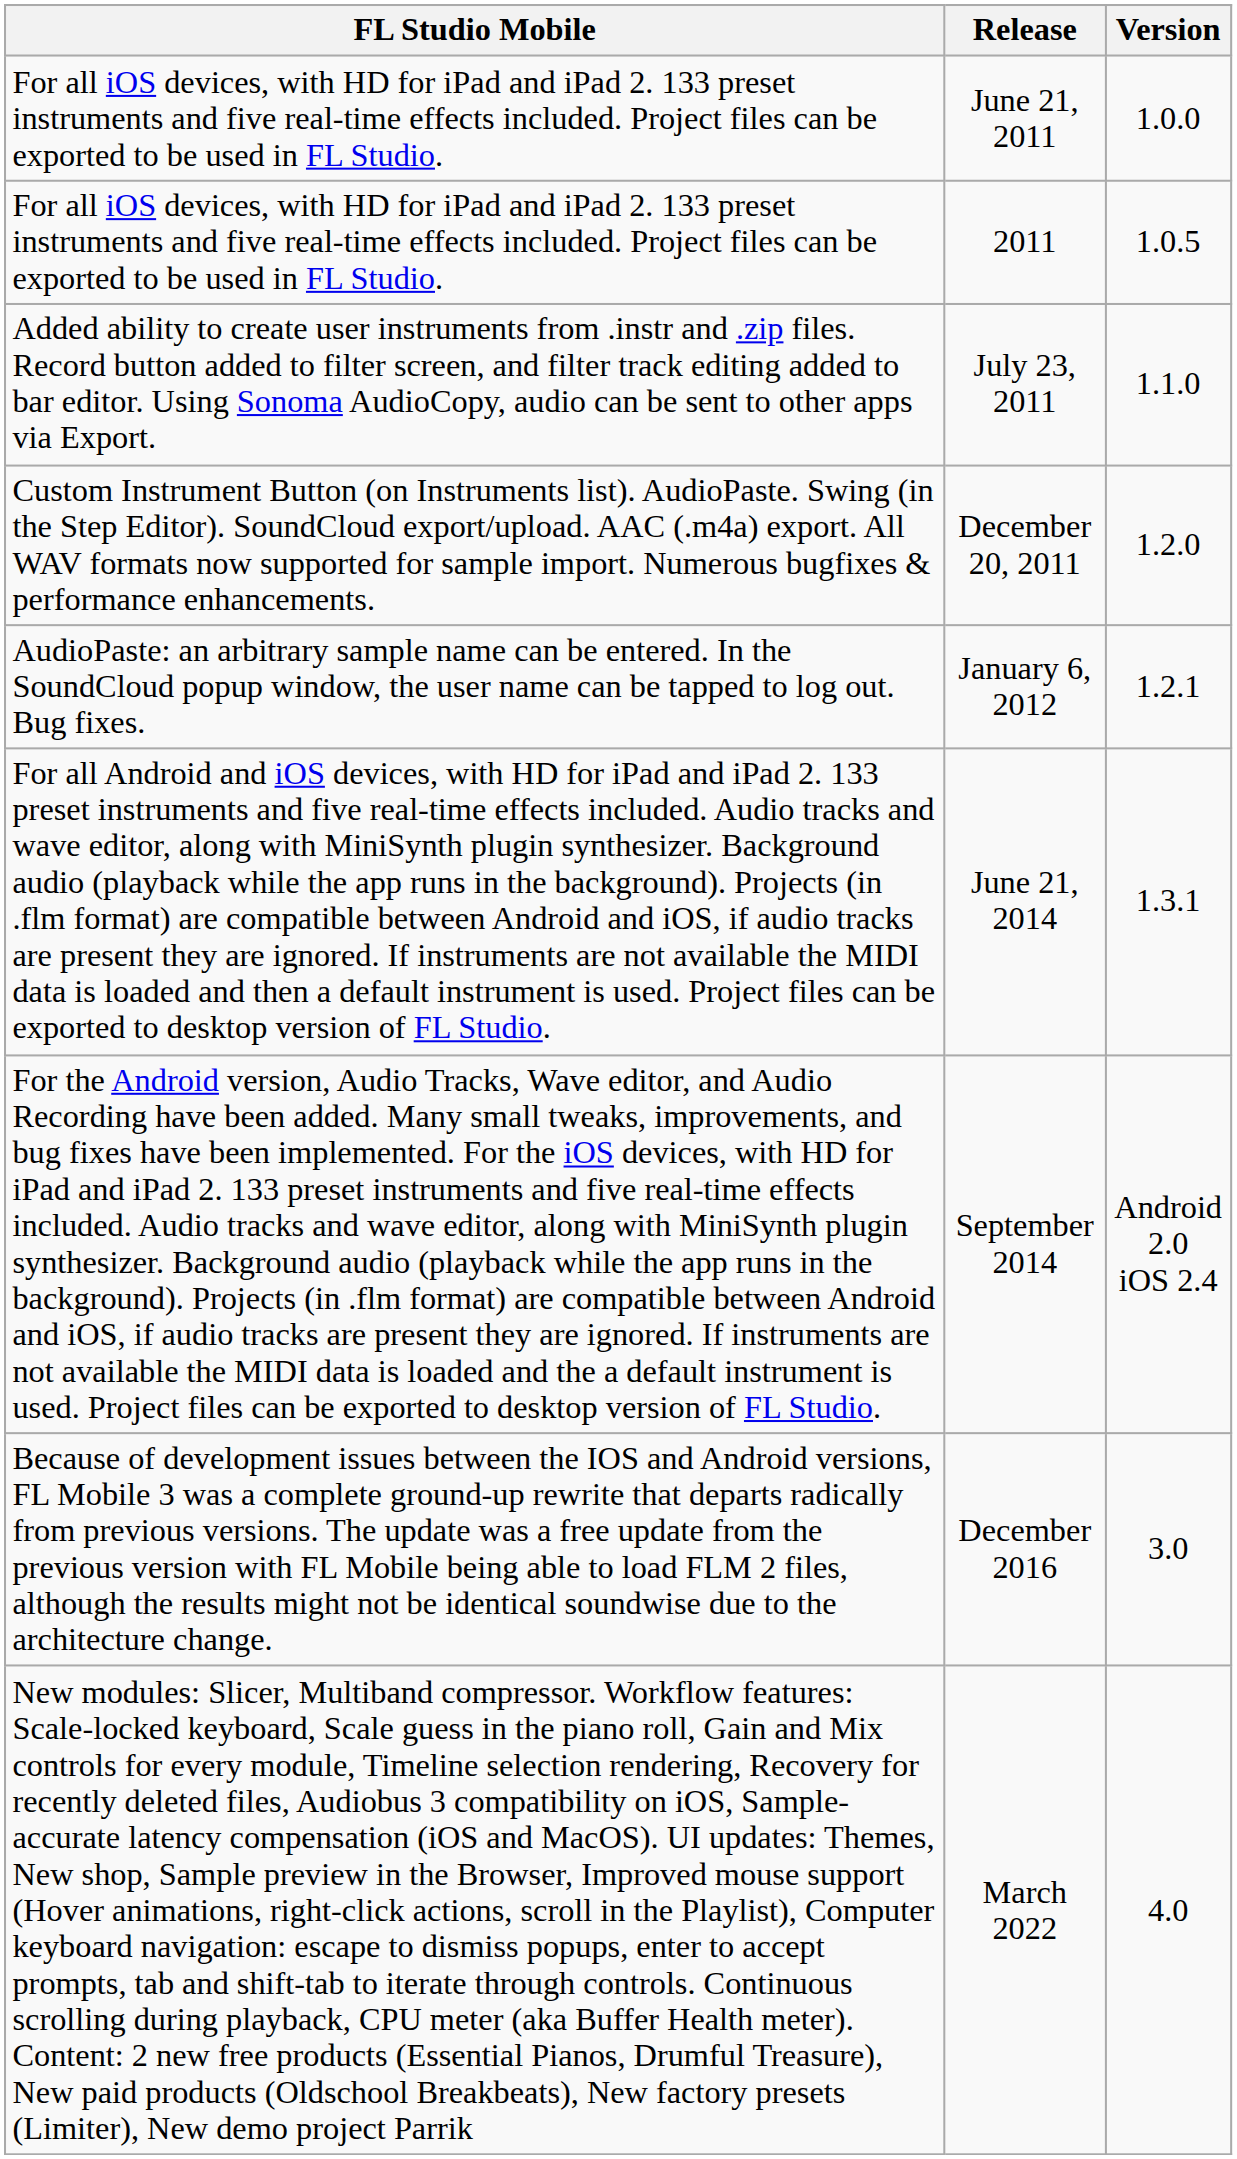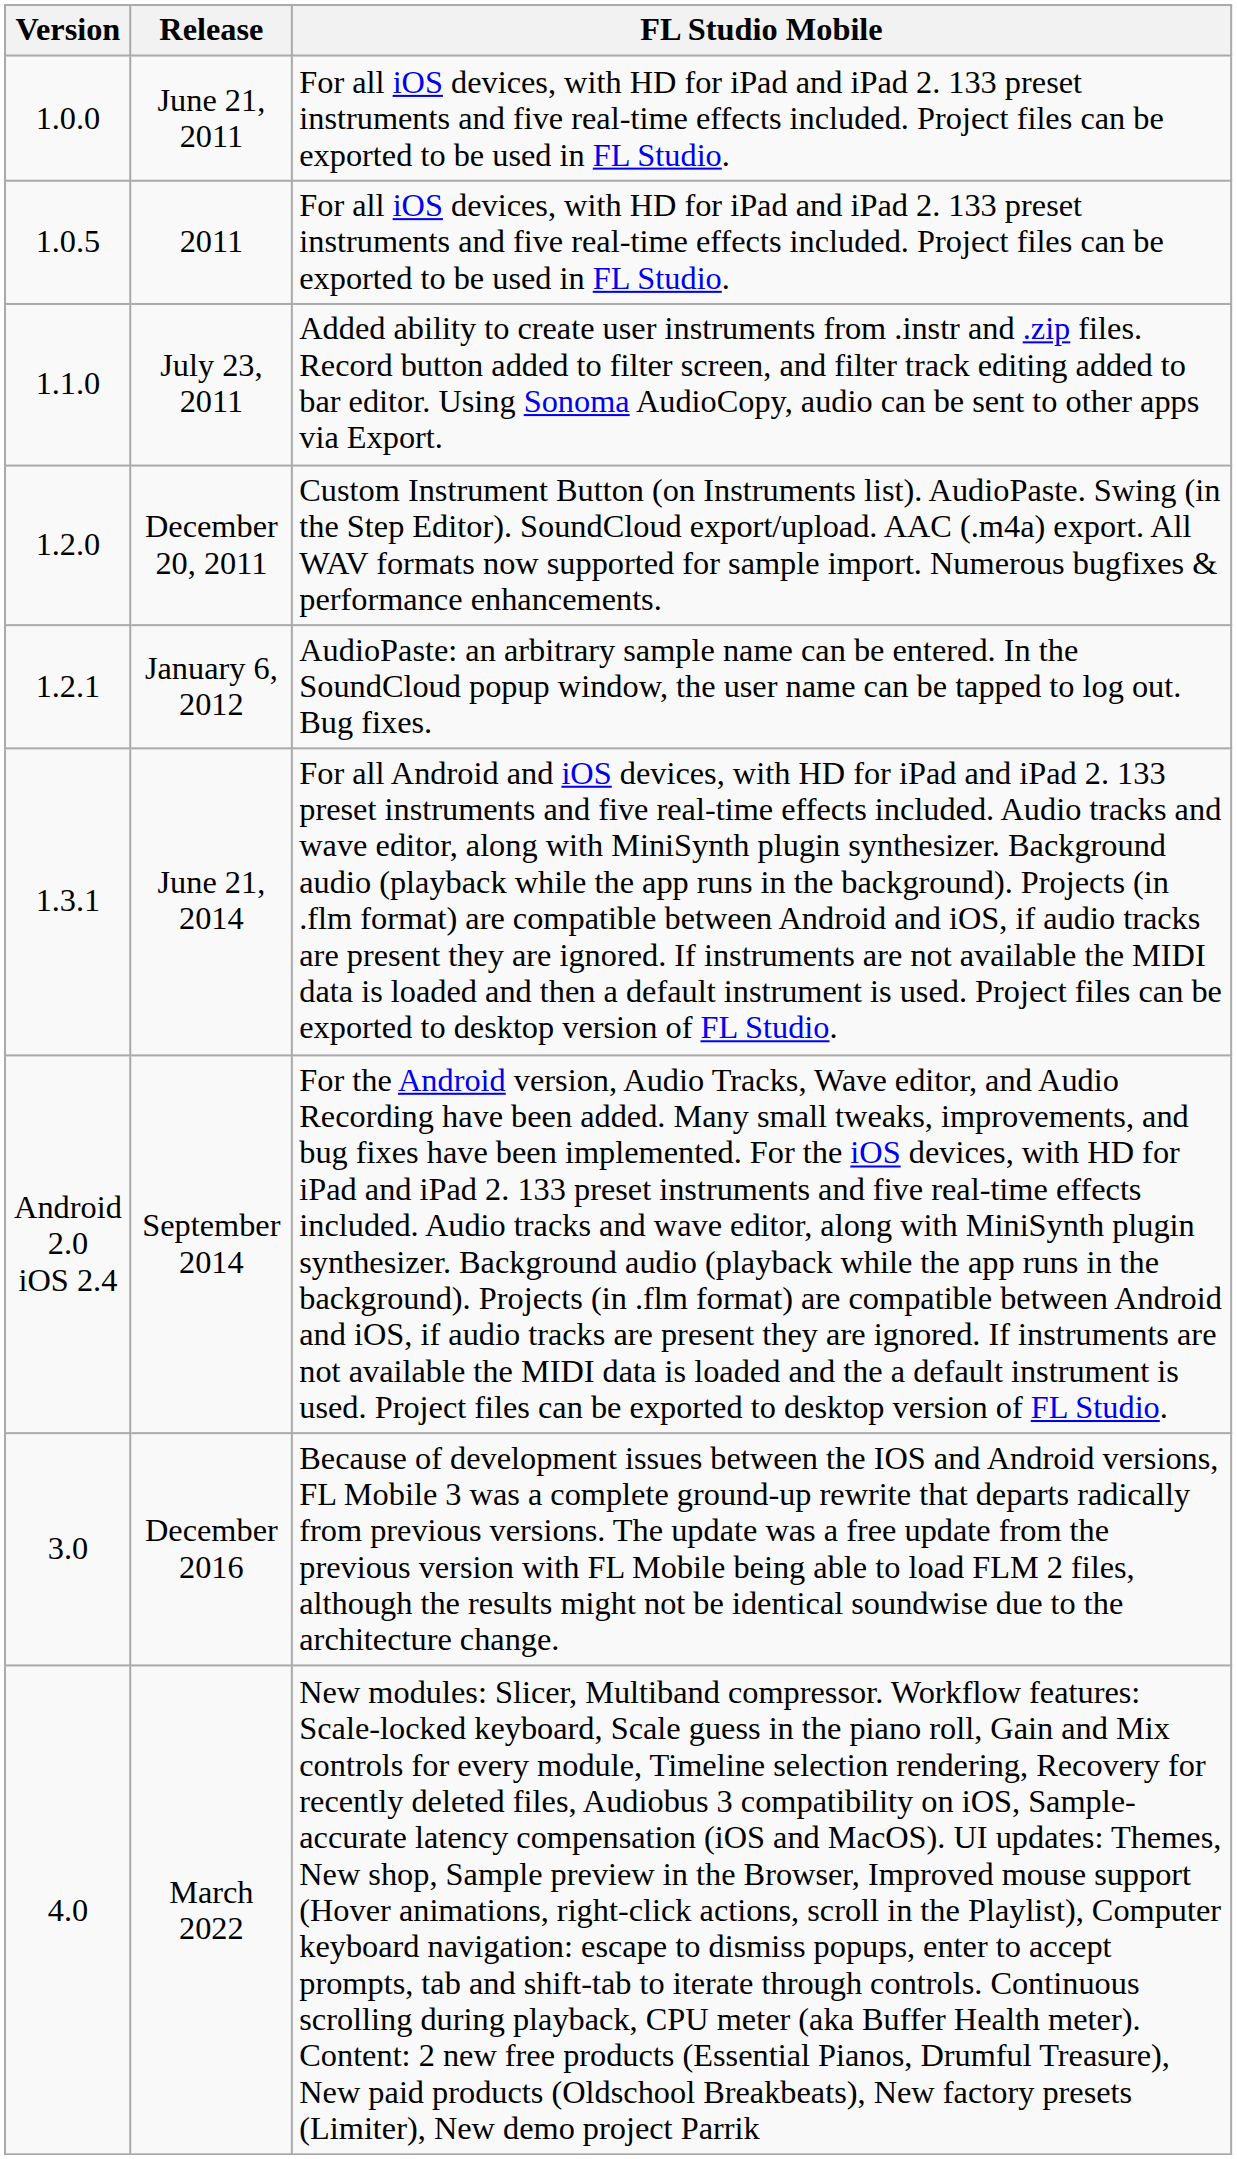columns swapped: (1168, 30) <-> (475, 30)
